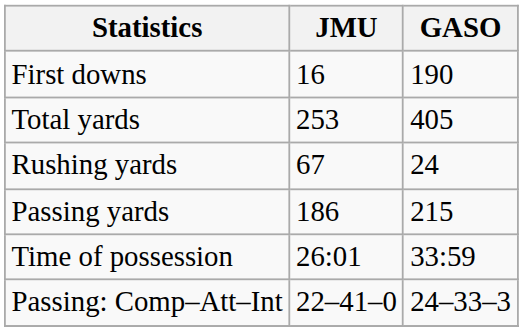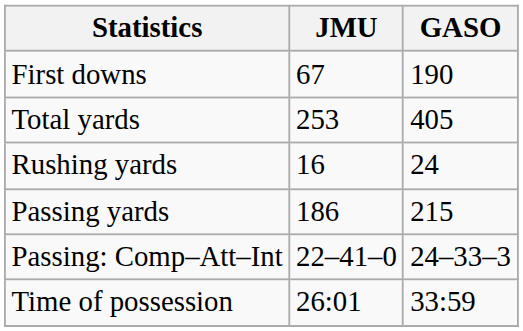(310, 73) 16 -> (310, 73) 67
(310, 165) 67 -> (310, 165) 16
rows swapped: (147, 302) <-> (122, 256)
